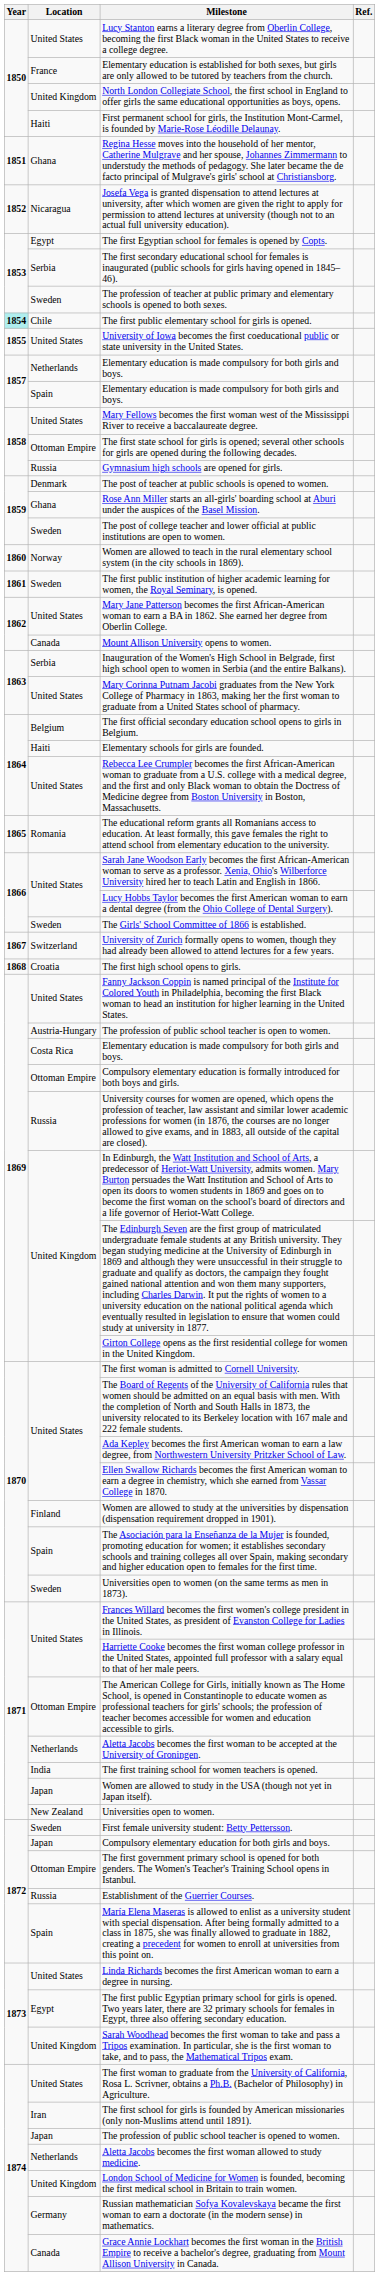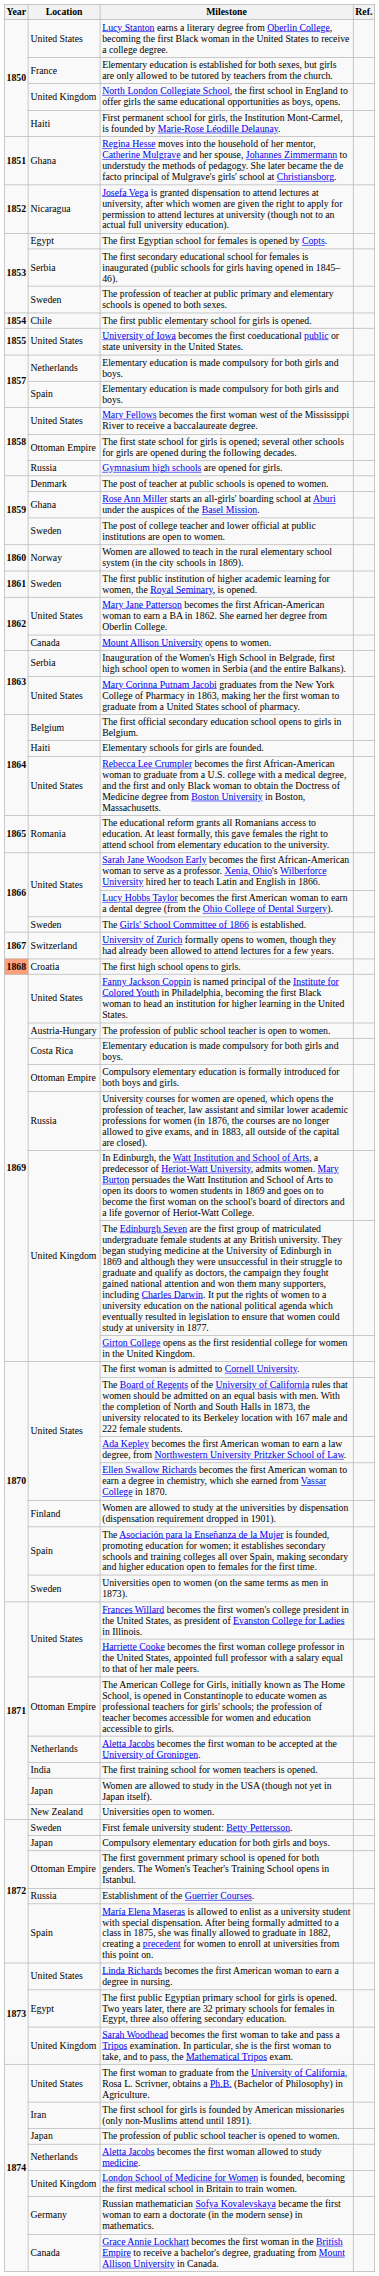(16, 320) paleturquoise background -> (16, 320) no background
(16, 966) no background -> (16, 966) lightsalmon background
